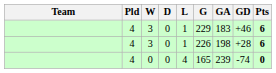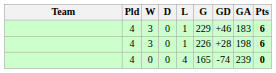columns swapped: (223, 12) <-> (243, 12)
